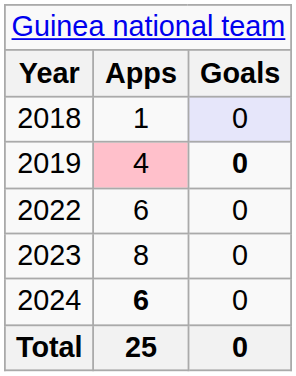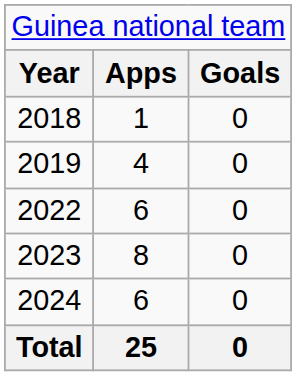(240, 118) lavender background -> (240, 118) no background
(141, 164) pink background -> (141, 164) no background
(240, 164) bold -> (240, 164) normal
(141, 301) bold -> (141, 301) normal
